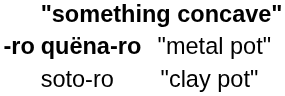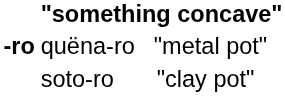(91, 46) bold -> (88, 46) normal
